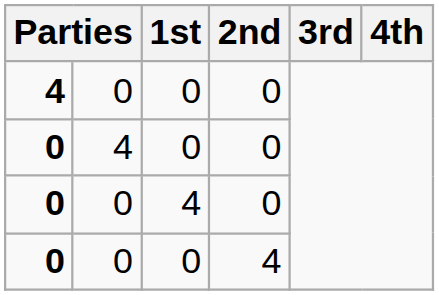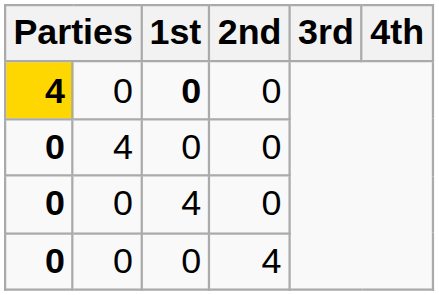(55, 89) no background -> (55, 89) gold background
(191, 89) normal -> (191, 89) bold
